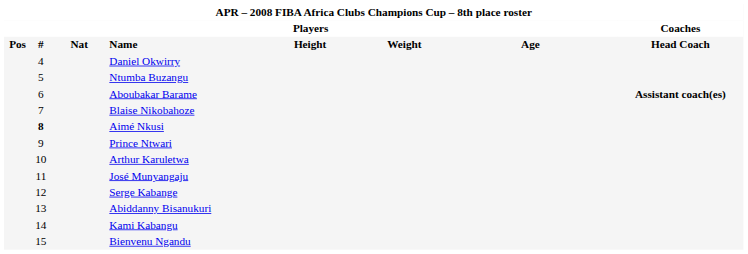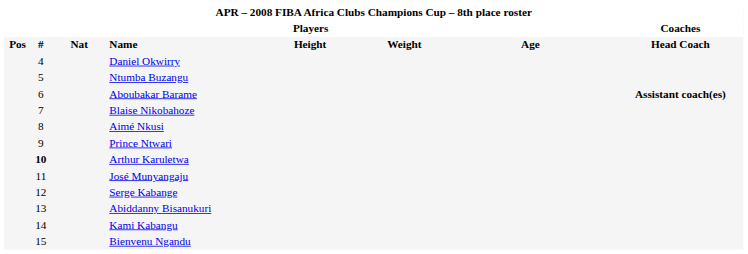(41, 126) bold -> (41, 126) normal
(41, 159) normal -> (41, 159) bold
